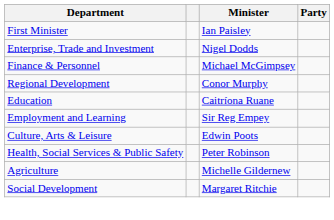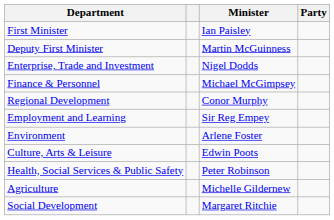+ row: (55, 48)
- row: (30, 100)
+ row: (36, 135)
